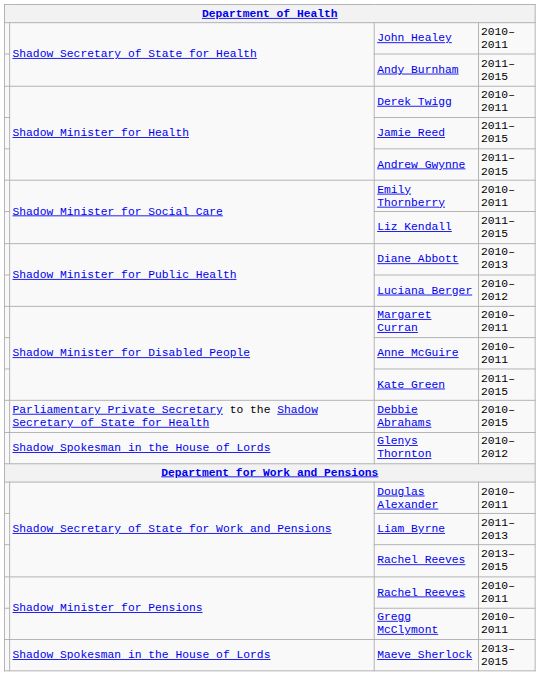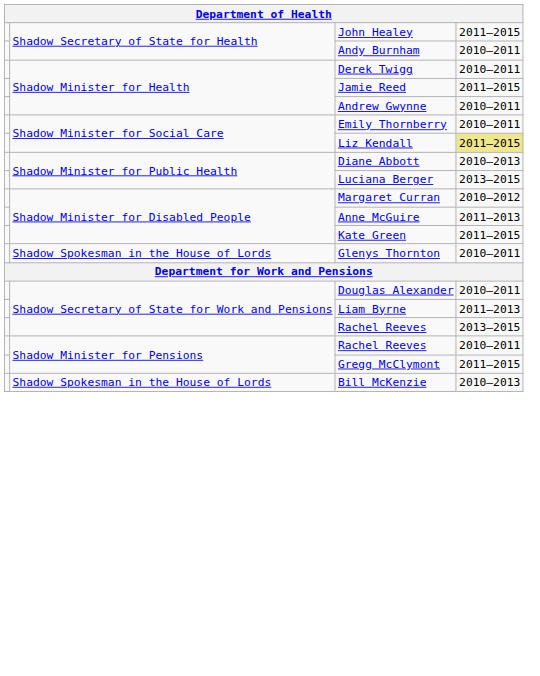(498, 39) 2010–2011 -> (490, 32) 2011–2015
(498, 70) 2011–2015 -> (490, 51) 2010–2011
(498, 165) 2011–2015 -> (490, 106) 2010–2011
(498, 228) no background -> (490, 143) khaki background
(498, 290) 2010–2012 -> (490, 180) 2013–2015
(498, 322) 2010–2011 -> (490, 198) 2010–2012
(498, 353) 2010–2011 -> (490, 216) 2011–2013
- row: (165, 416)
(498, 448) 2010–2012 -> (490, 253) 2010–2011
(498, 624) 2010–2011 -> (490, 364) 2011–2015
- row: (141, 655)
+ row: (142, 382)
